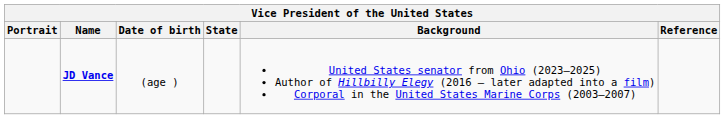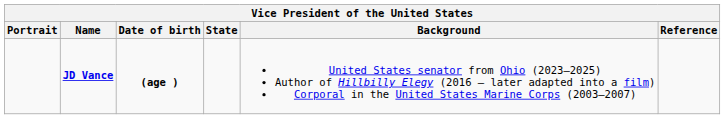(160, 82) normal -> (160, 82) bold
